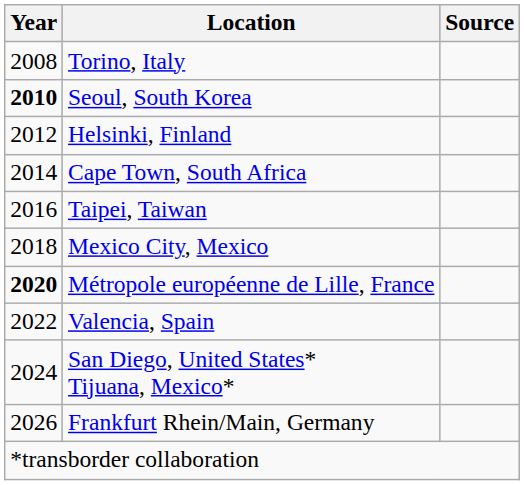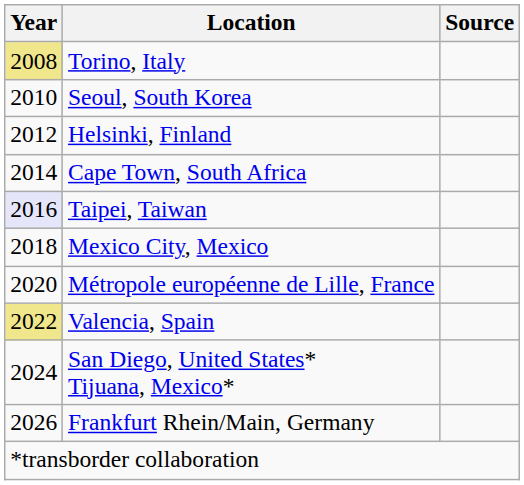(34, 60) no background -> (34, 60) khaki background
(34, 97) bold -> (34, 97) normal
(34, 209) no background -> (34, 209) lavender background
(34, 284) bold -> (34, 284) normal
(34, 321) no background -> (34, 321) khaki background
